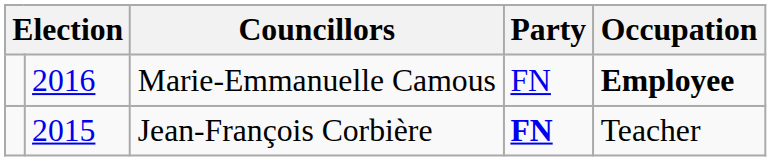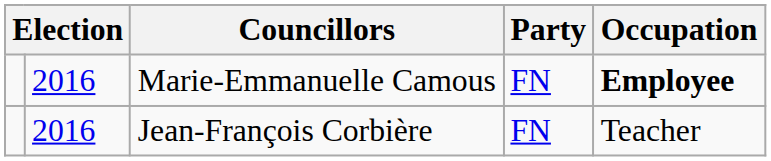(64, 130) 2015 -> (64, 130) 2016
(532, 130) bold -> (531, 130) normal
